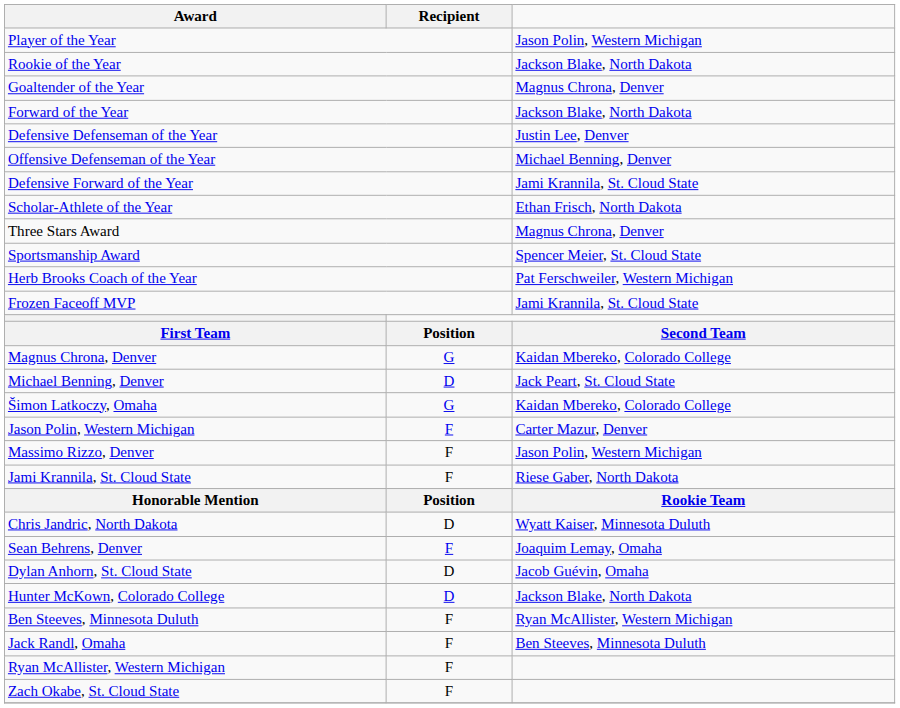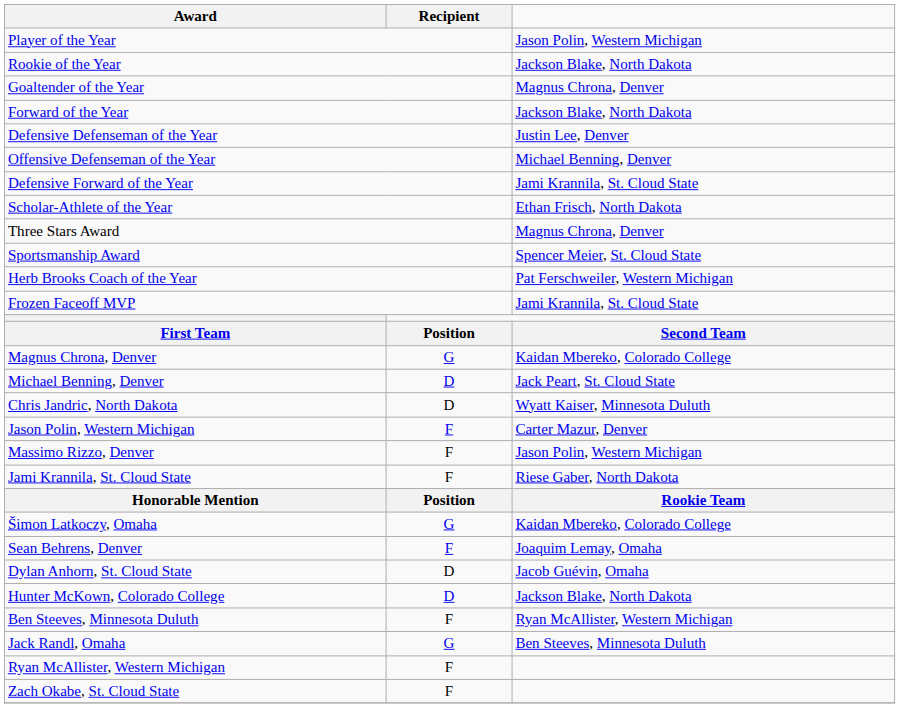rows swapped: (93, 524) <-> (82, 404)
(449, 643) F -> (449, 643) G
